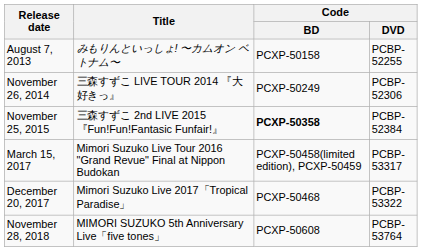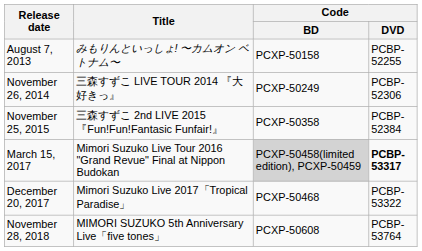(288, 122) bold -> (288, 122) normal
(309, 160) no background -> (308, 160) lightgrey background
(388, 160) normal -> (388, 160) bold
